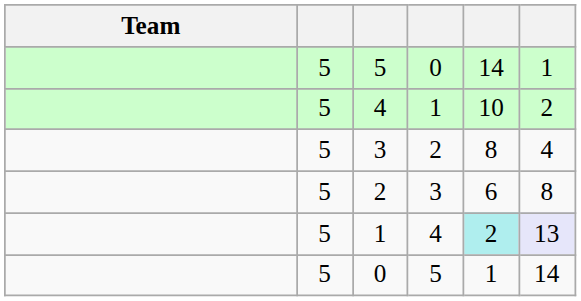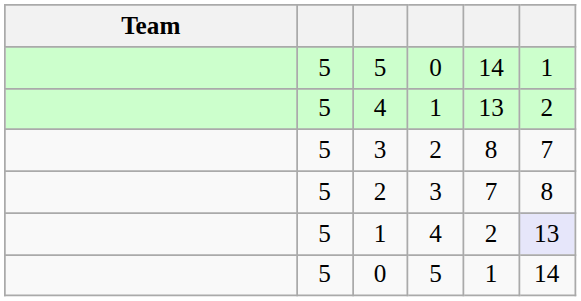(491, 108) 10 -> (491, 108) 13
(547, 150) 4 -> (547, 150) 7
(491, 191) 6 -> (491, 191) 7
(491, 233) paleturquoise background -> (491, 233) no background
